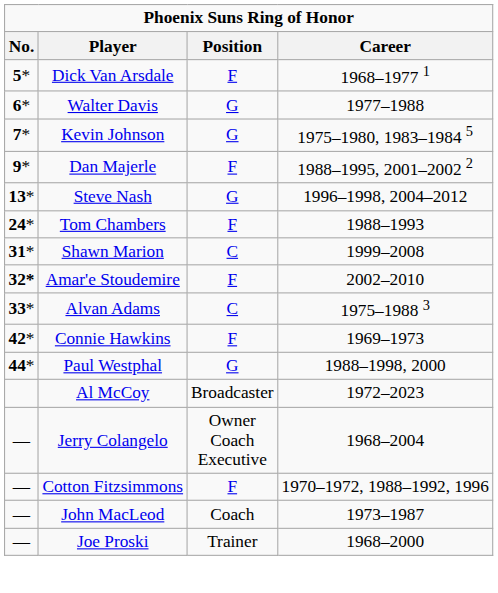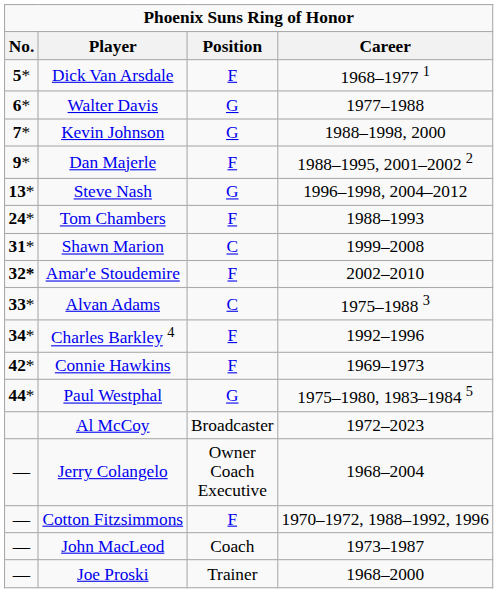(385, 134) 1975–1980, 1983–1984 5 -> (385, 132) 1988–1998, 2000
+ row: (113, 336)
(385, 365) 1988–1998, 2000 -> (385, 395) 1975–1980, 1983–1984 5
